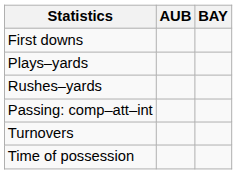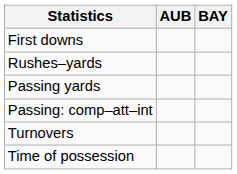- row: (48, 63)
+ row: (54, 86)
